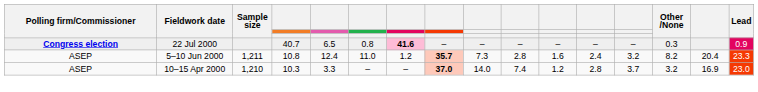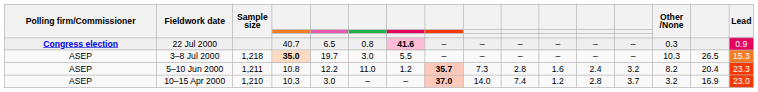+ row: (195, 57)
(329, 57) 12.4 -> (329, 69) 12.2
(329, 69) 3.3 -> (329, 82) 3.0
